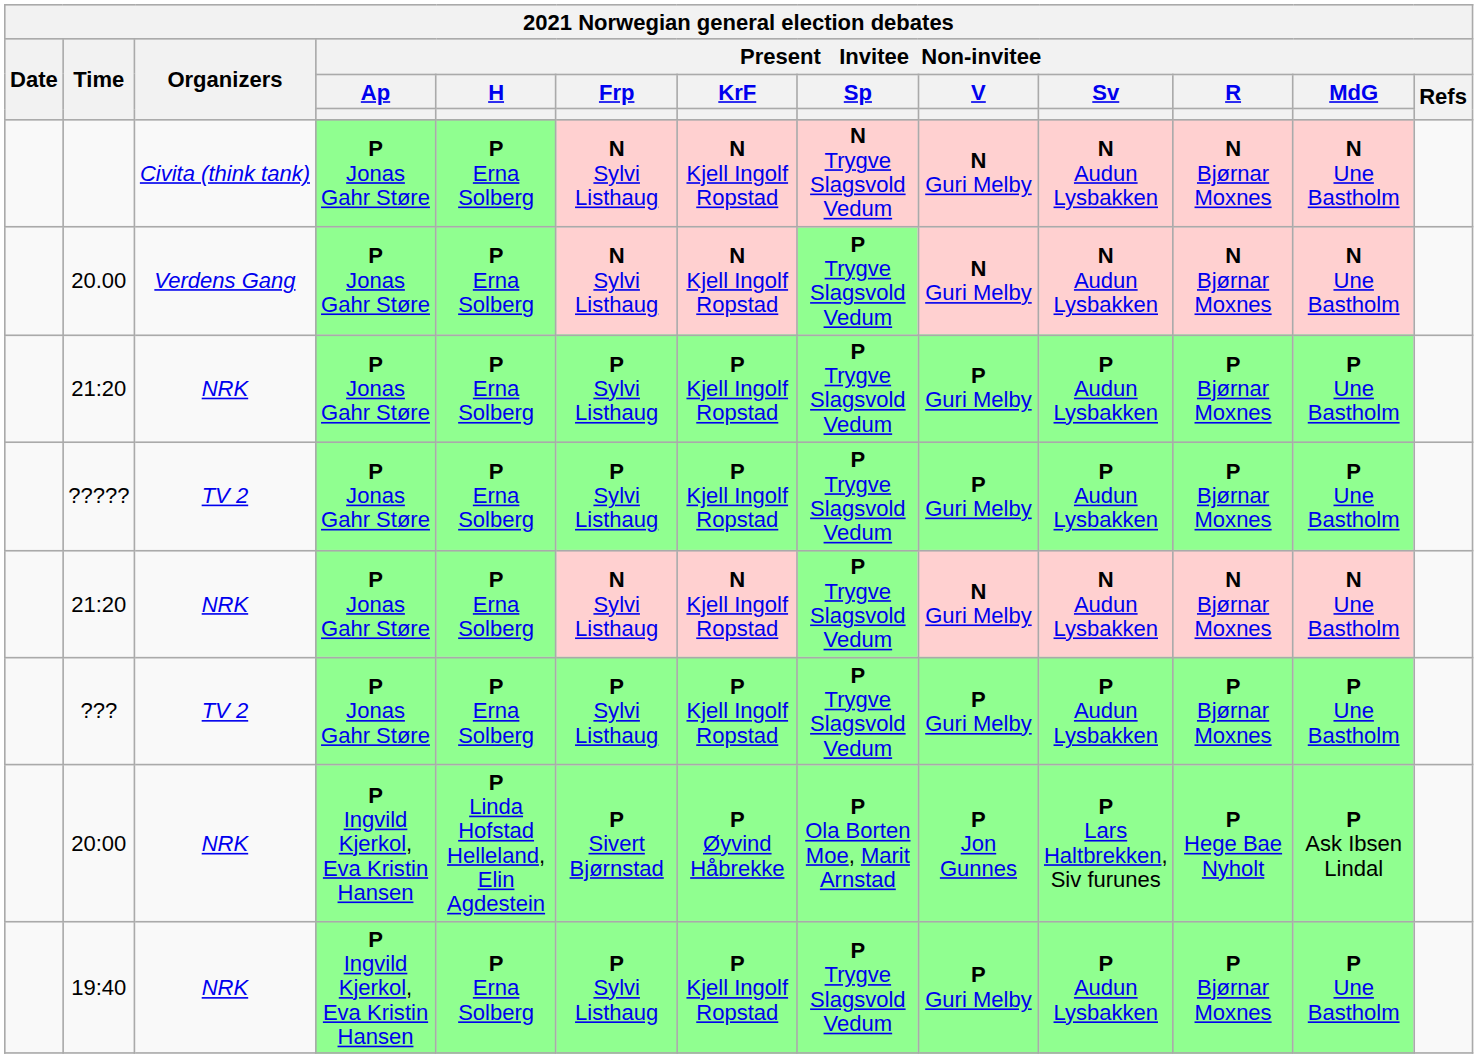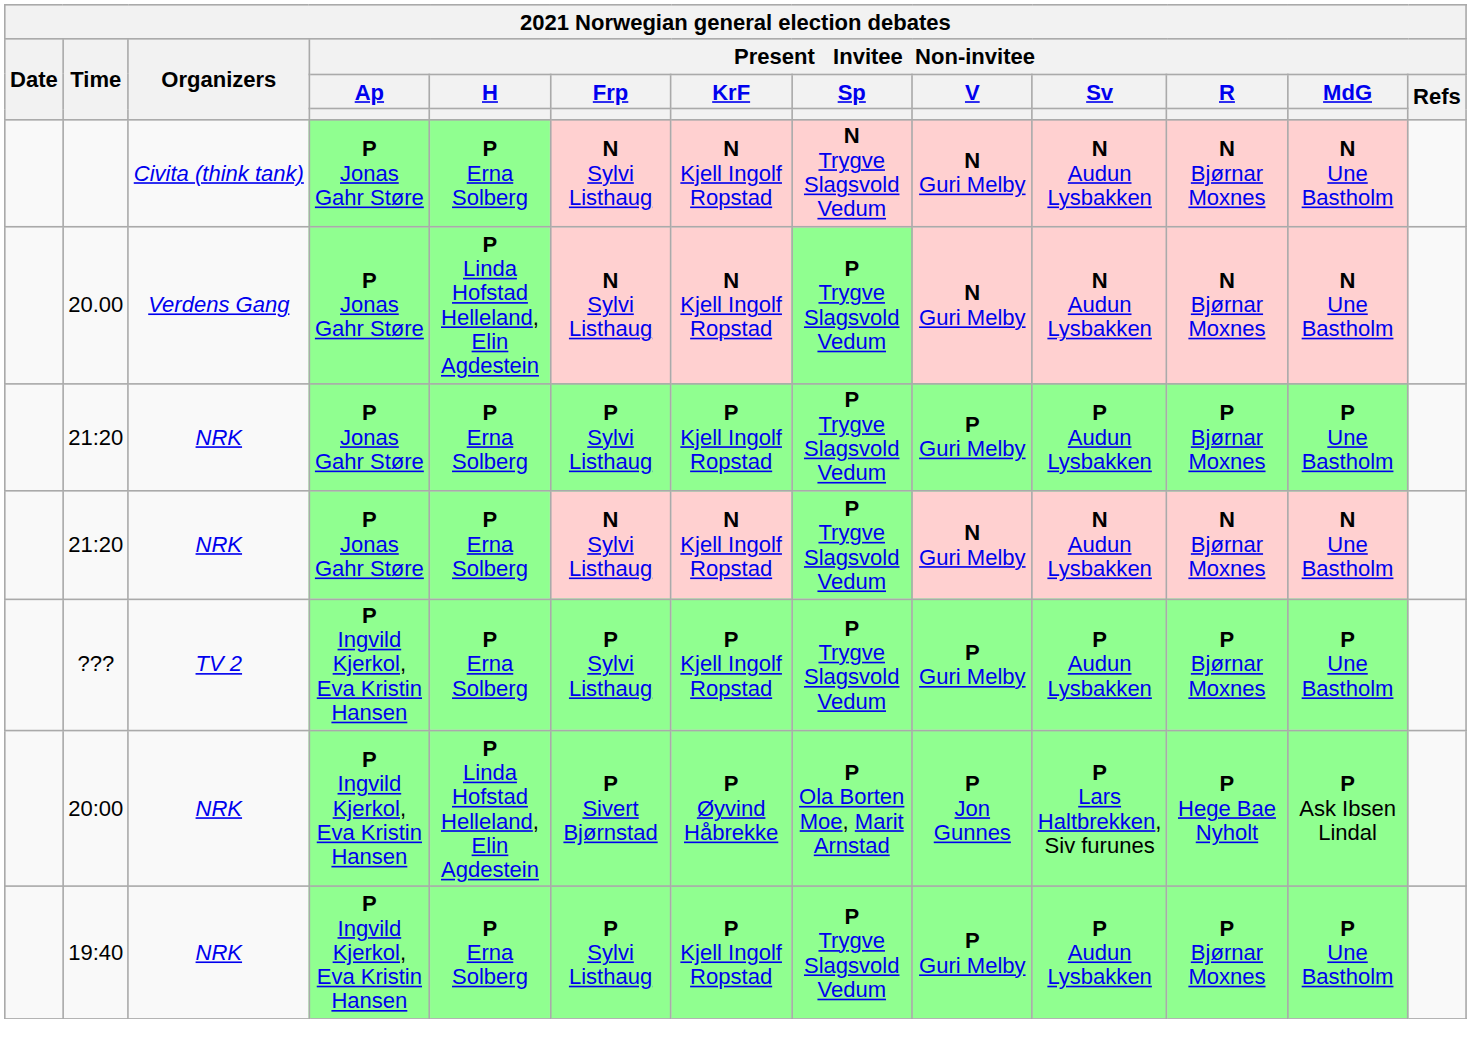(496, 280) P Erna Solberg -> (490, 305) P Linda Hofstad Helleland, Elin Agdestein
- row: (99, 496)
(375, 711) P Jonas Gahr Støre -> (369, 664) P Ingvild Kjerkol, Eva Kristin Hansen
